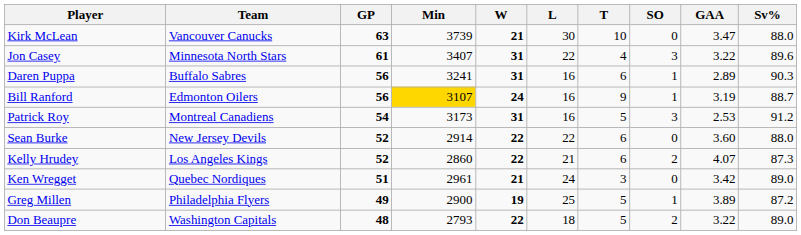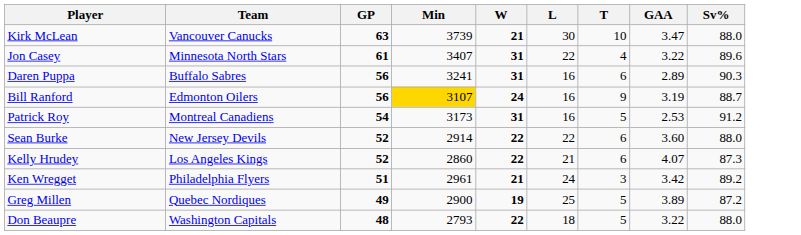- column: (655, 14)
(217, 179) Quebec Nordiques -> (219, 179) Philadelphia Flyers
(782, 179) 89.0 -> (731, 179) 89.2
(219, 199) Philadelphia Flyers -> (217, 199) Quebec Nordiques
(782, 220) 89.0 -> (731, 220) 88.0
